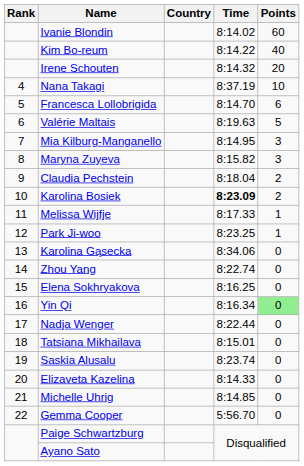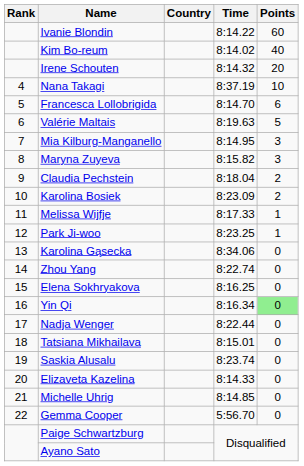(236, 31) 8:14.02 -> (236, 31) 8:14.22
(236, 50) 8:14.22 -> (236, 50) 8:14.02
(236, 196) bold -> (236, 196) normal
